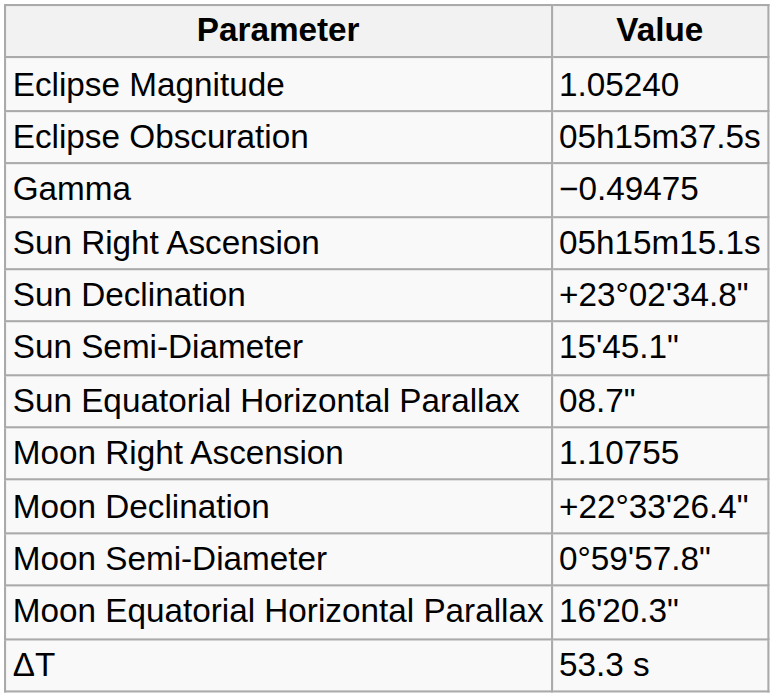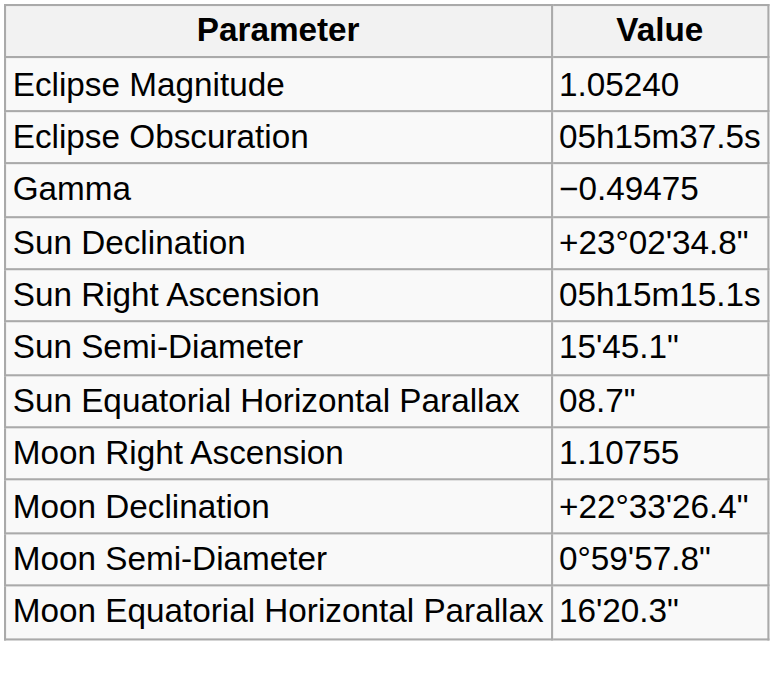rows swapped: (166, 242) <-> (129, 294)
- row: (34, 664)
